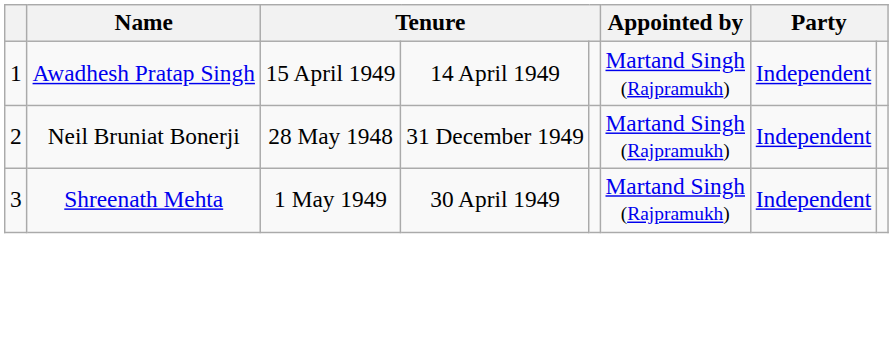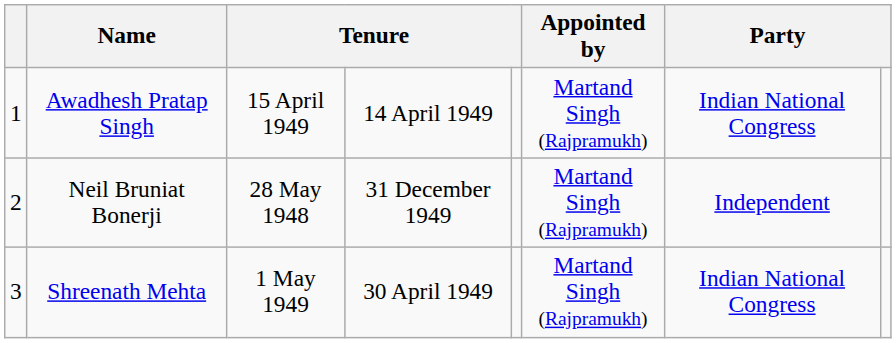(813, 73) Independent -> (772, 112) Indian National Congress
(813, 199) Independent -> (772, 291) Indian National Congress
